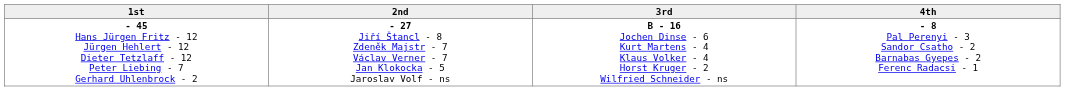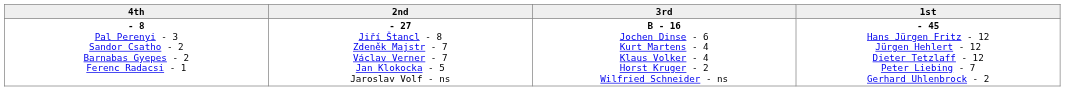columns swapped: (136, 11) <-> (928, 11)
